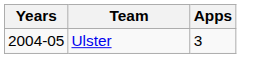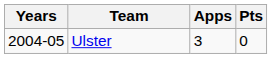+ column: (251, 16)
